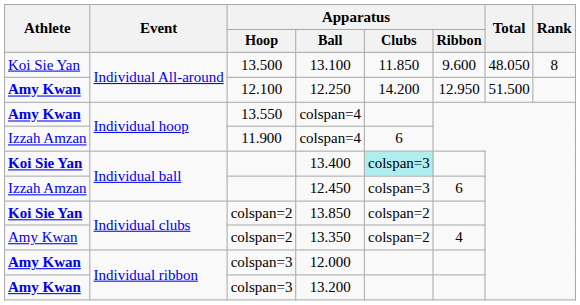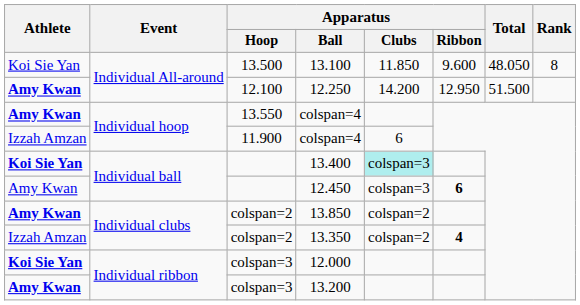(47, 188) Izzah Amzan -> (43, 188) Amy Kwan
(459, 188) normal -> (459, 188) bold
(45, 213) Koi Sie Yan -> (44, 213) Amy Kwan
(43, 238) Amy Kwan -> (47, 238) Izzah Amzan
(459, 238) normal -> (459, 238) bold
(44, 262) Amy Kwan -> (45, 262) Koi Sie Yan
